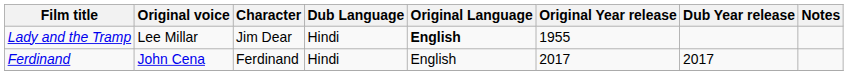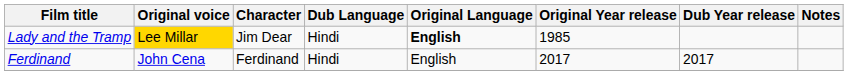(168, 37) no background -> (168, 37) gold background
(555, 37) 1955 -> (555, 37) 1985
